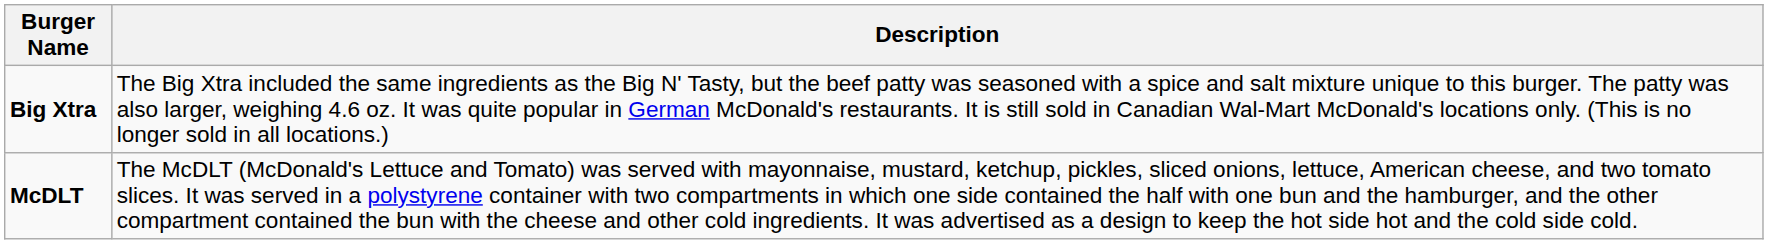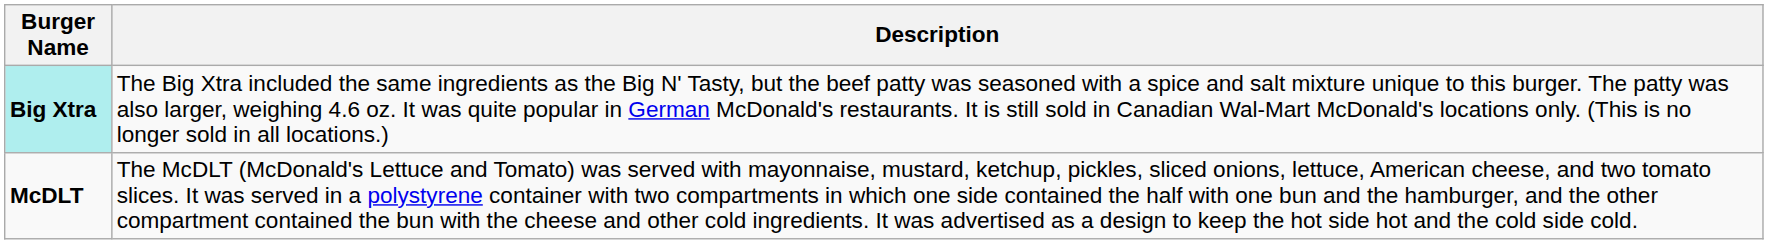(53, 108) no background -> (53, 108) paleturquoise background
